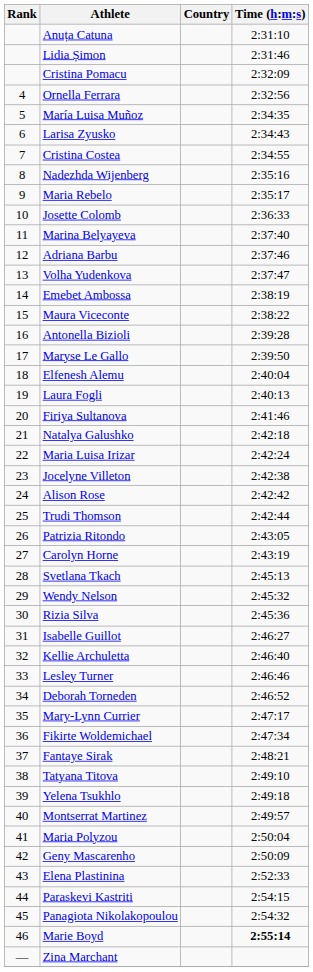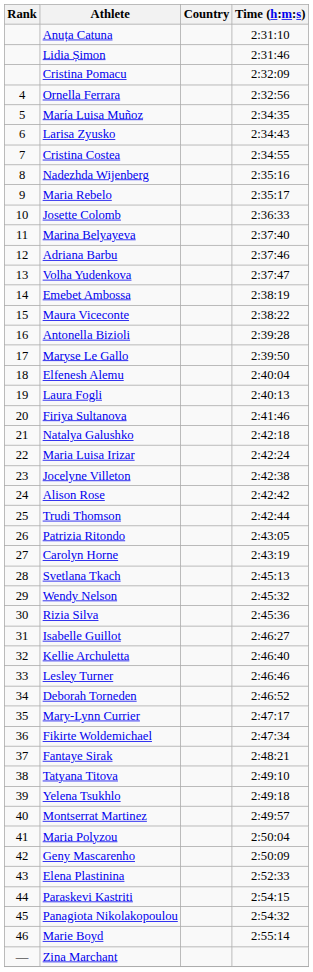(270, 936) bold -> (270, 936) normal
